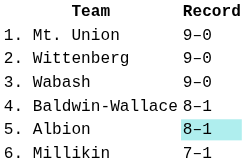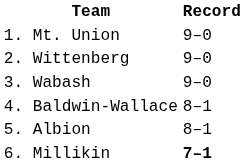(197, 130) paleturquoise background -> (197, 130) no background
(197, 153) normal -> (197, 153) bold
